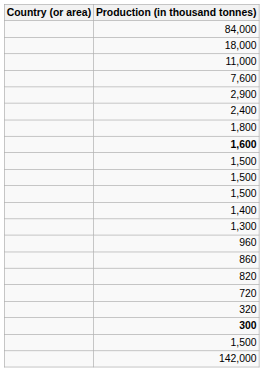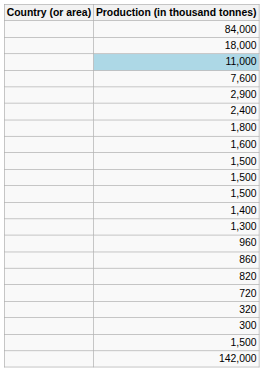(241, 62) no background -> (241, 62) lightblue background
(243, 144) bold -> (243, 144) normal
(248, 326) bold -> (248, 326) normal
